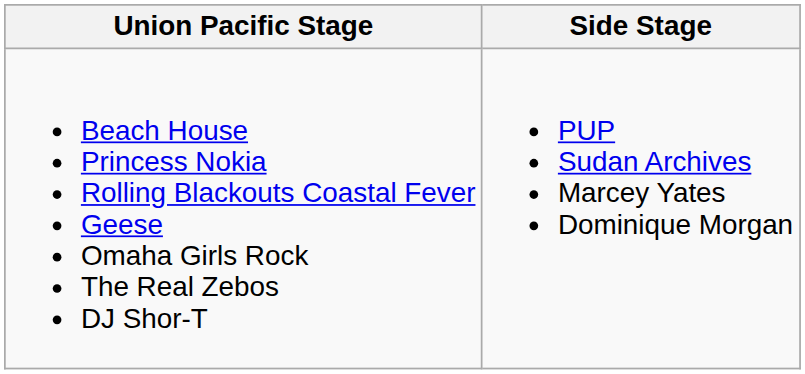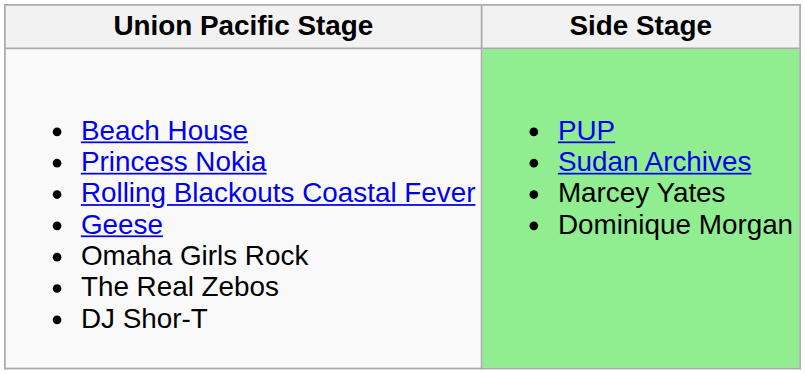(641, 177) no background -> (641, 177) lightgreen background
